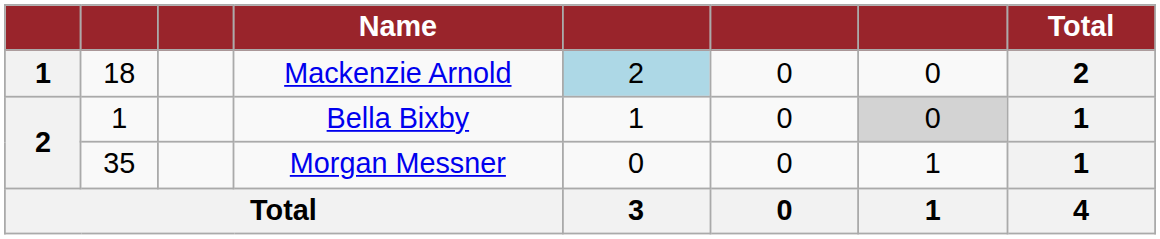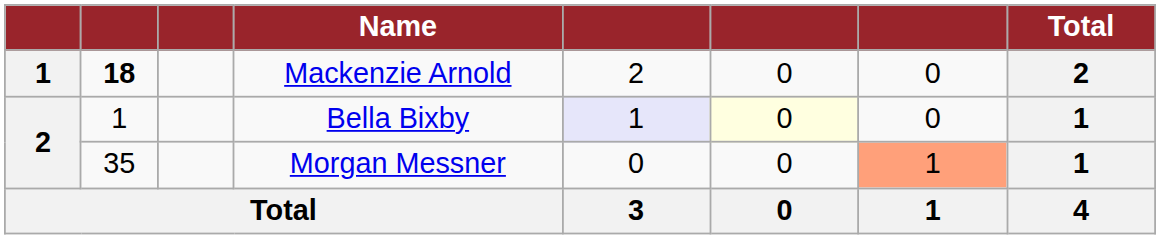(119, 73) normal -> (119, 73) bold
(636, 73) lightblue background -> (636, 73) no background
(636, 118) no background -> (636, 118) lavender background
(784, 118) no background -> (784, 118) lightyellow background
(933, 118) lightgrey background -> (933, 118) no background
(933, 164) no background -> (933, 164) lightsalmon background
